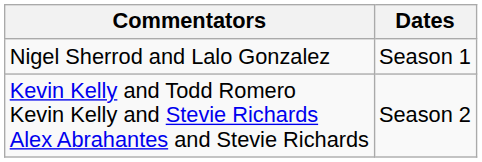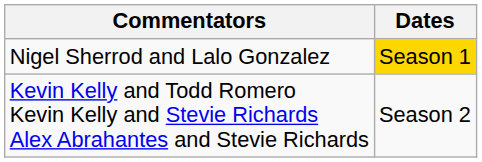(425, 56) no background -> (425, 56) gold background
